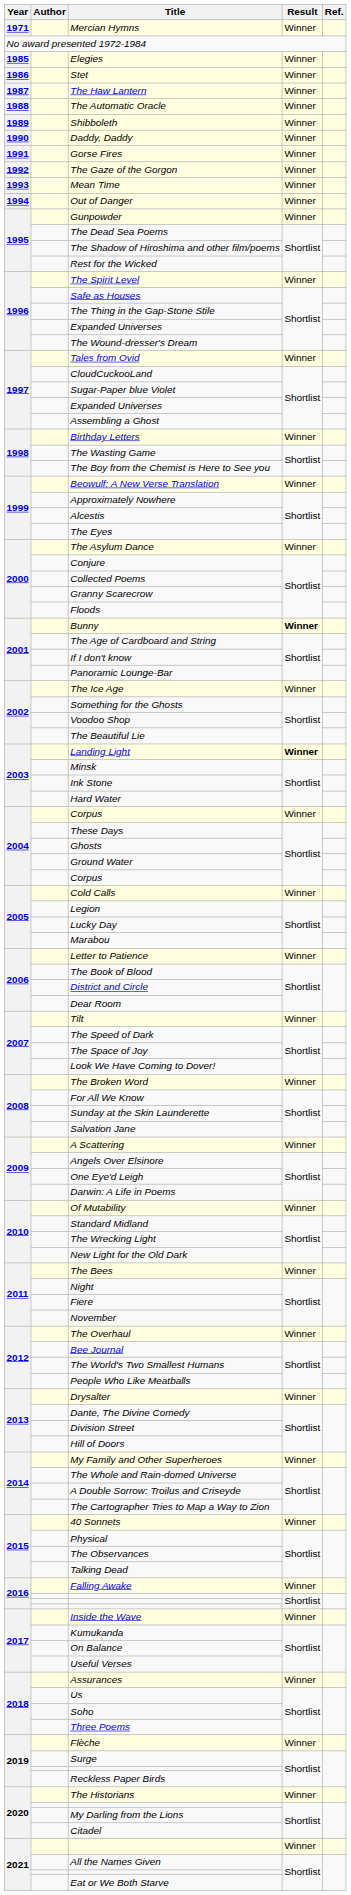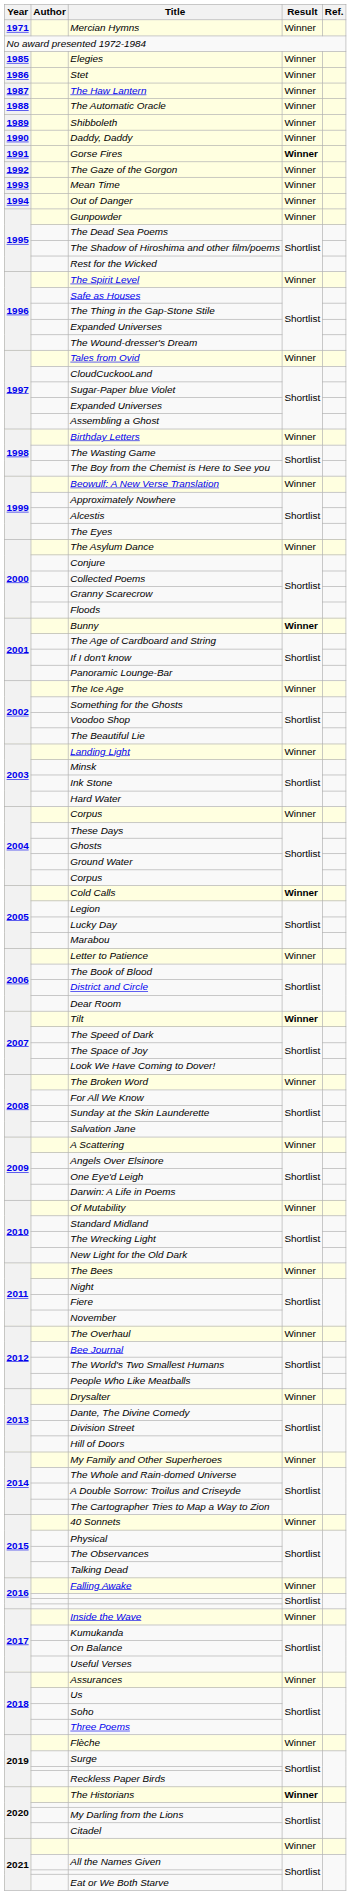(300, 153) normal -> (301, 153) bold
(301, 751) bold -> (300, 751) normal
(300, 893) normal -> (301, 893) bold
(300, 1019) normal -> (301, 1019) bold
(300, 1794) normal -> (301, 1794) bold
